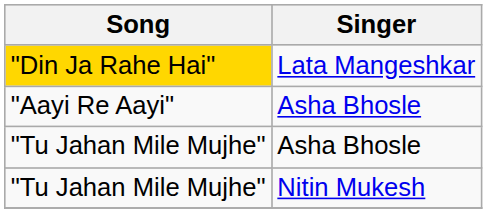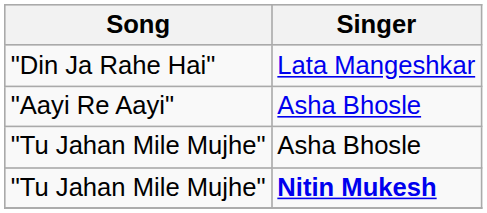(113, 65) gold background -> (113, 65) no background
(351, 187) normal -> (357, 187) bold
